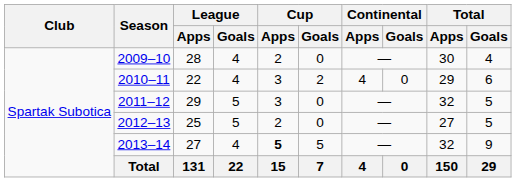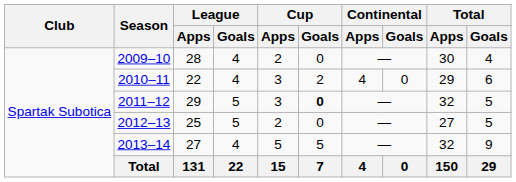(320, 101) normal -> (320, 101) bold
(278, 144) bold -> (278, 144) normal
